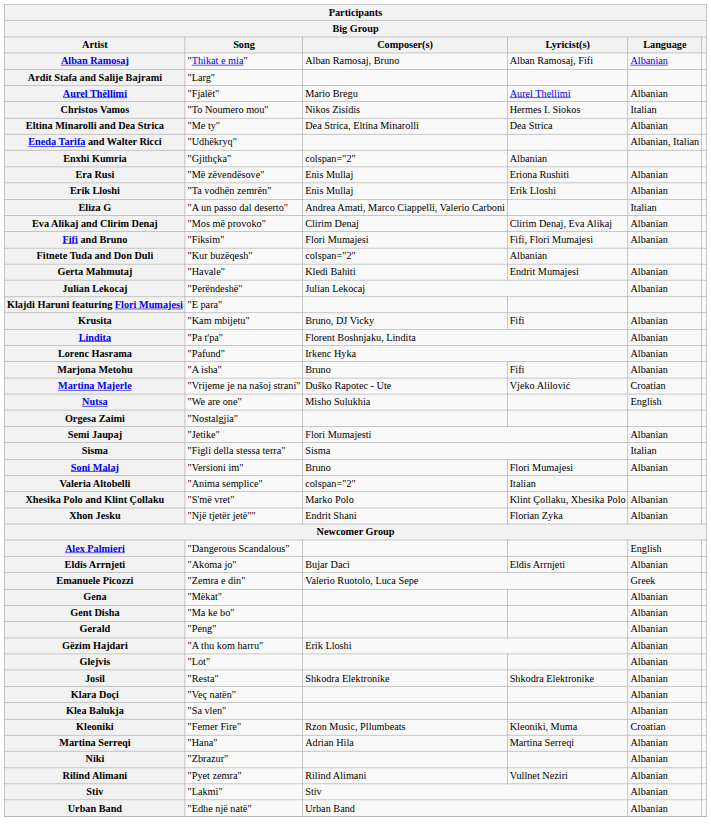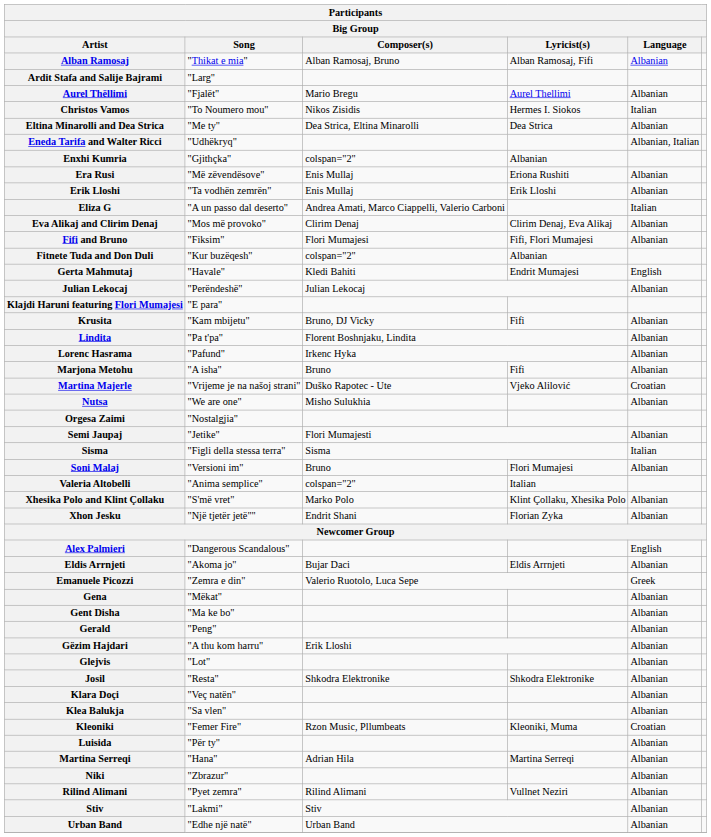(649, 272) Albanian -> (646, 272) English
(646, 402) English -> (649, 402) Albanian
+ row: (95, 743)
